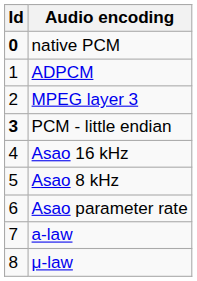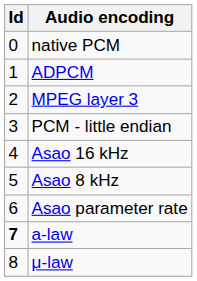(13, 45) bold -> (13, 45) normal
(13, 126) bold -> (13, 126) normal
(13, 235) normal -> (13, 235) bold
